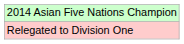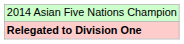(70, 30) normal -> (74, 30) bold
